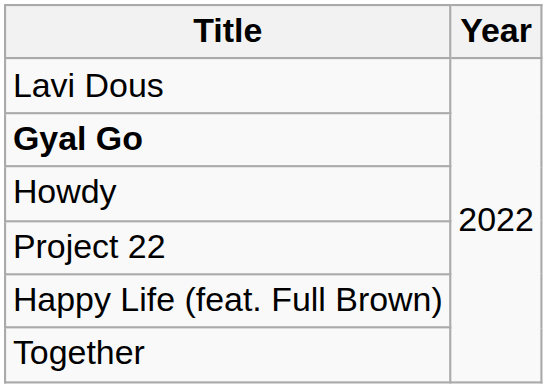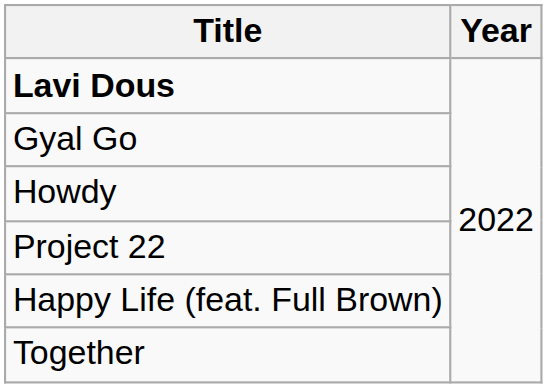(88, 85) normal -> (94, 85) bold
(78, 138) bold -> (75, 138) normal
